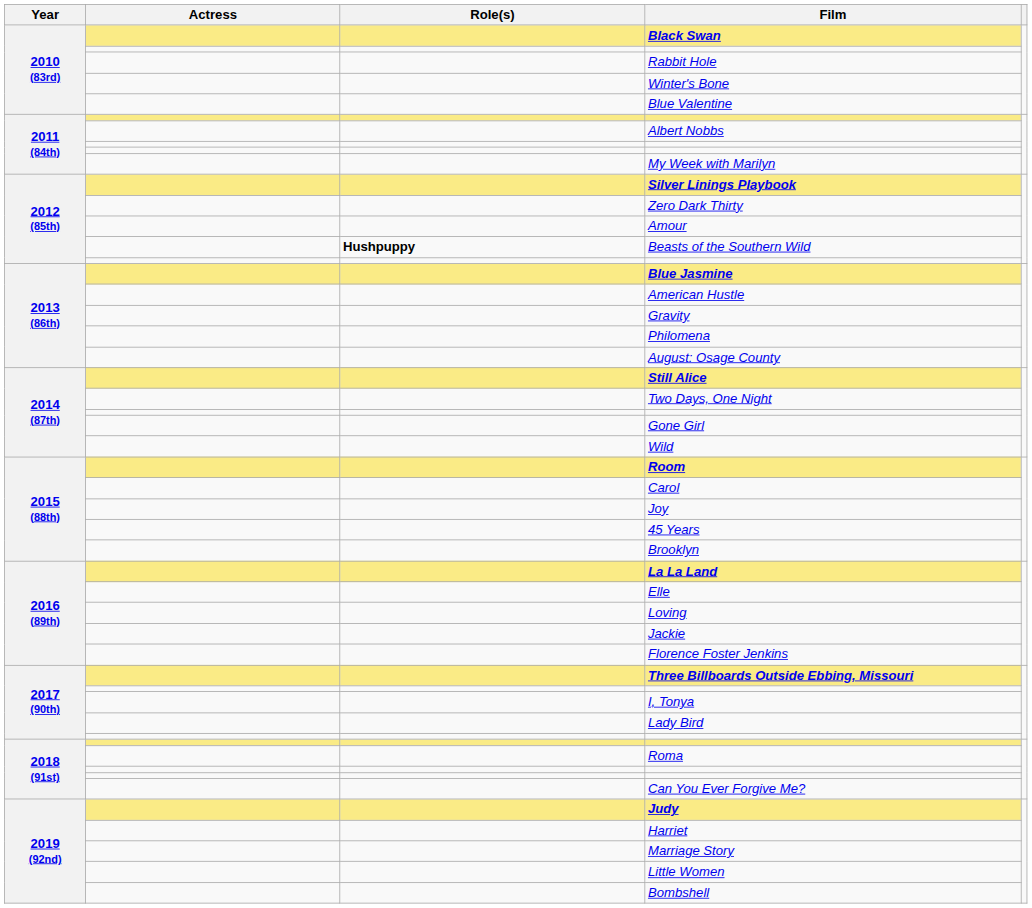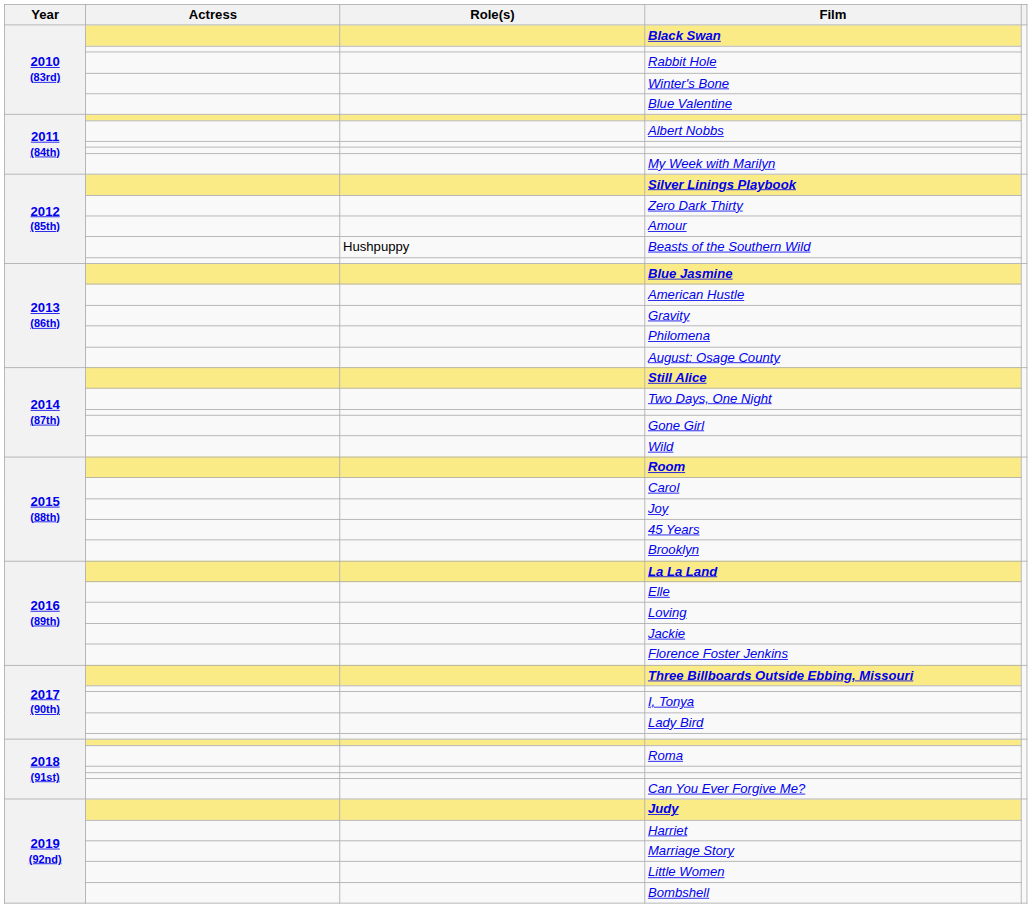(379, 247) bold -> (376, 247) normal
